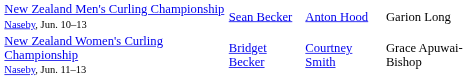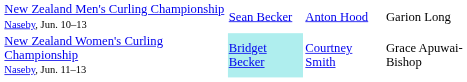(248, 55) no background -> (248, 55) paleturquoise background
